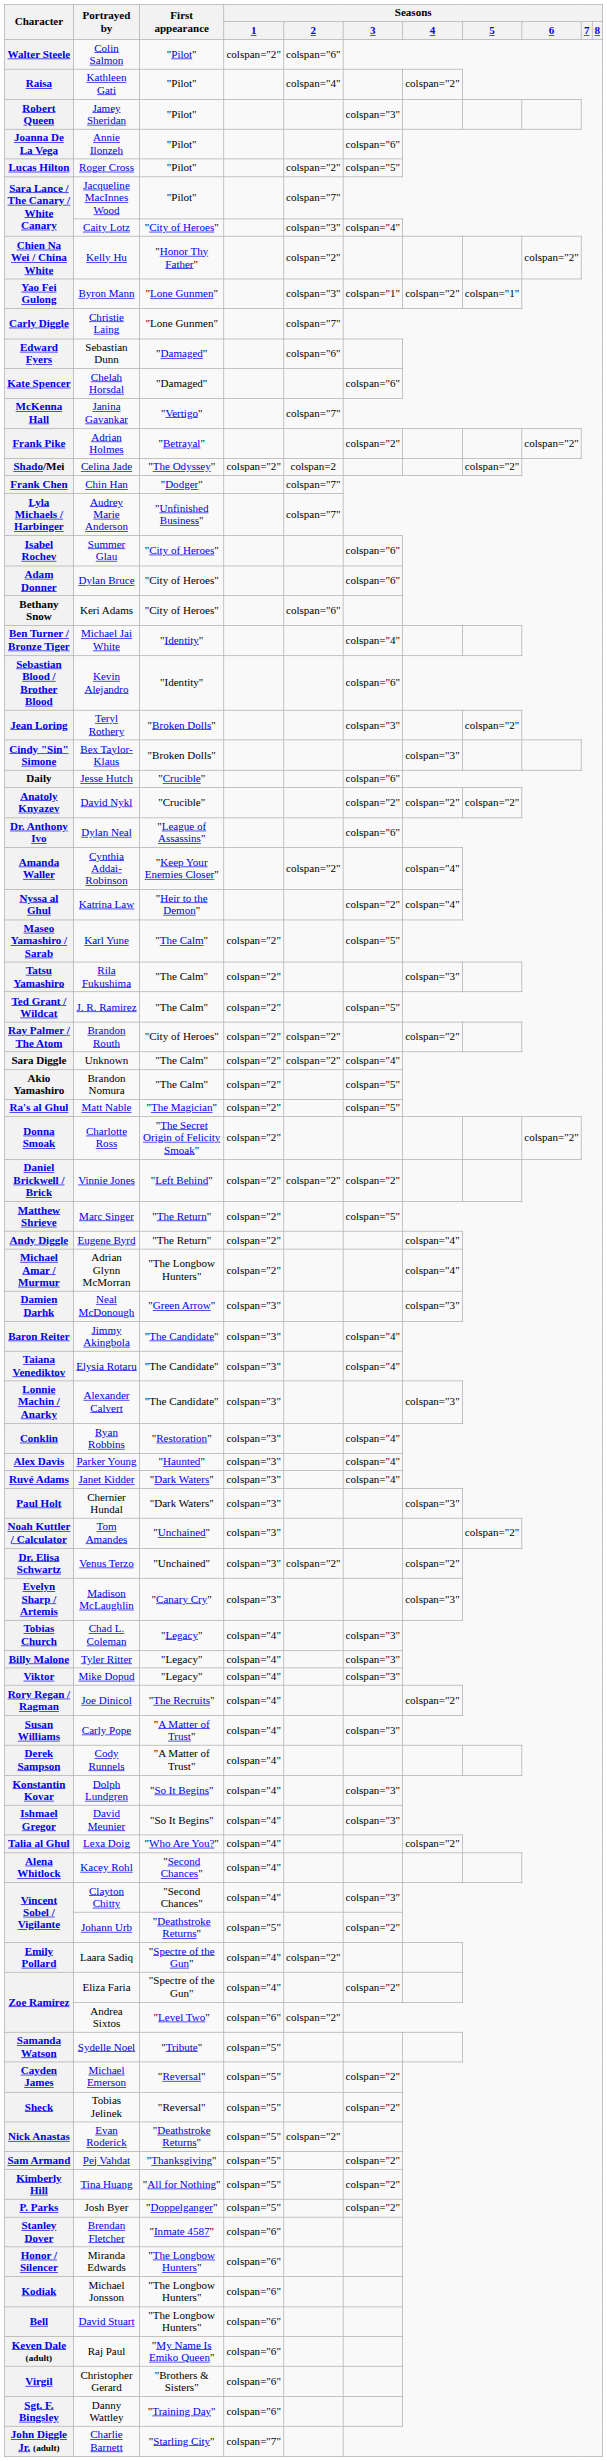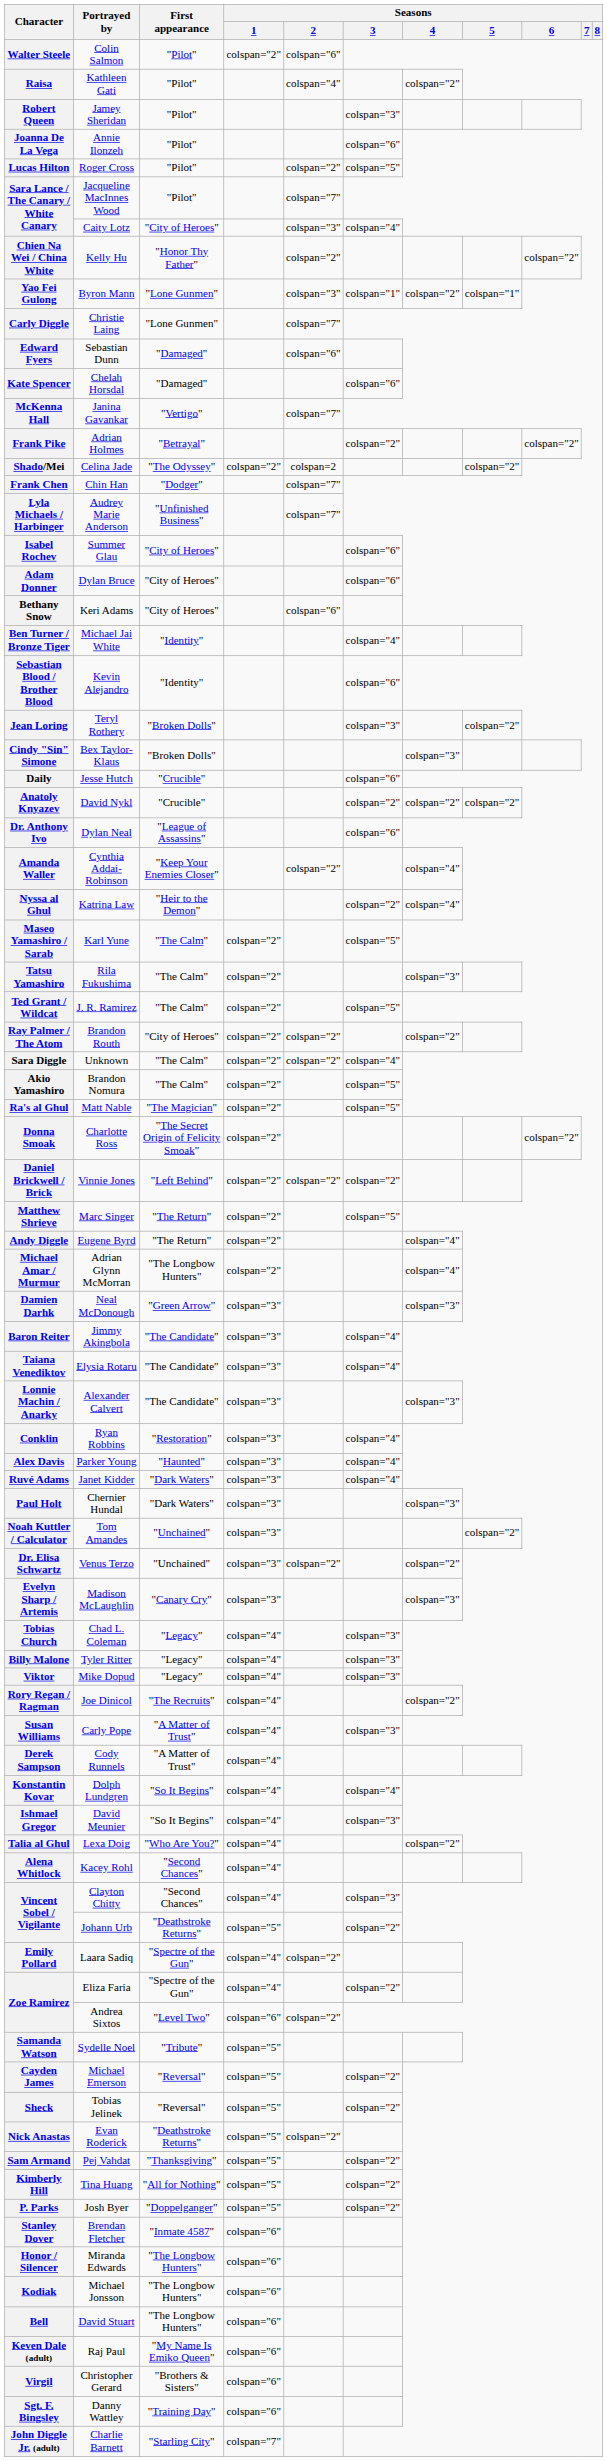(373, 1790) colspan="3" -> (373, 1790) colspan="4"
